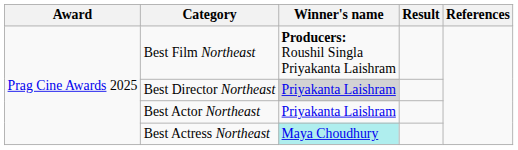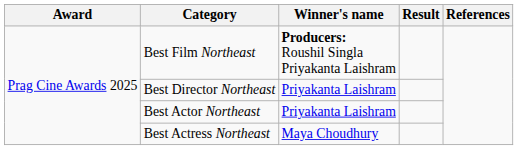(339, 90) lightgrey background -> (339, 90) no background
(330, 133) paleturquoise background -> (330, 133) no background
